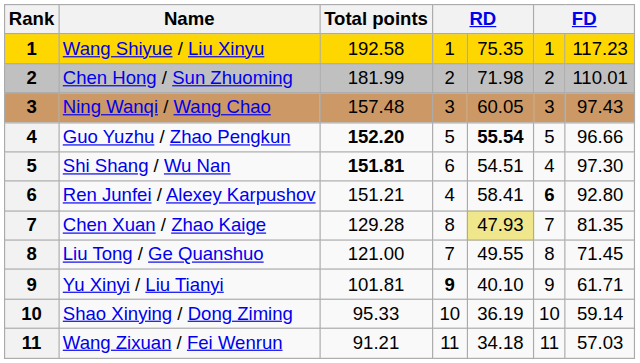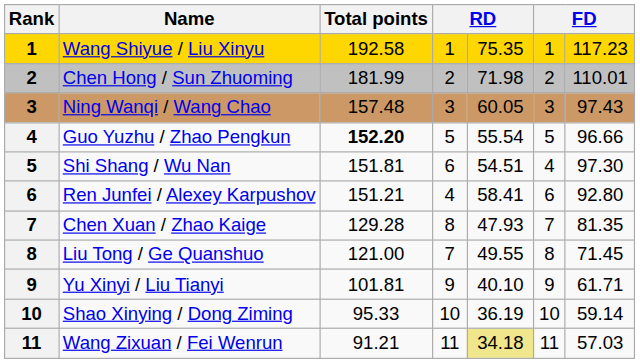(500, 136) bold -> (500, 136) normal
(376, 166) bold -> (376, 166) normal
(549, 195) bold -> (549, 195) normal
(500, 225) khaki background -> (500, 225) no background
(450, 284) bold -> (450, 284) normal
(500, 343) no background -> (500, 343) khaki background
